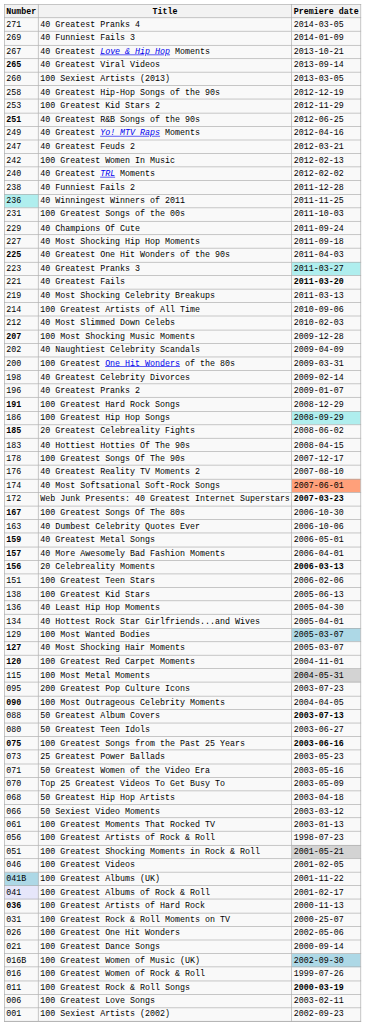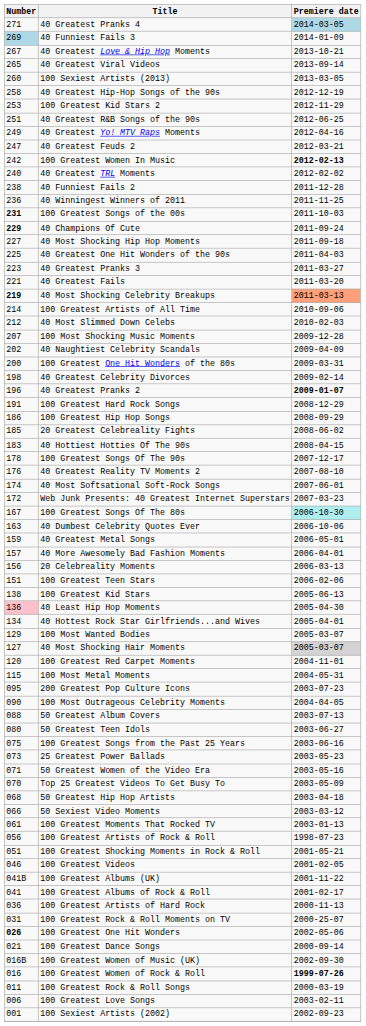(319, 25) no background -> (319, 25) lightblue background
(14, 38) no background -> (14, 38) lightblue background
(14, 65) bold -> (14, 65) normal
(14, 120) bold -> (14, 120) normal
(319, 160) normal -> (319, 160) bold
(14, 201) paleturquoise background -> (14, 201) no background
(14, 214) normal -> (14, 214) bold
(14, 228) normal -> (14, 228) bold
(14, 255) bold -> (14, 255) normal
(319, 269) paleturquoise background -> (319, 269) no background
(319, 282) bold -> (319, 282) normal
(14, 296) normal -> (14, 296) bold
(319, 296) no background -> (319, 296) lightsalmon background
(14, 337) bold -> (14, 337) normal
(319, 391) normal -> (319, 391) bold
(14, 404) bold -> (14, 404) normal
(319, 418) paleturquoise background -> (319, 418) no background
(14, 431) bold -> (14, 431) normal
(319, 486) lightsalmon background -> (319, 486) no background
(319, 499) bold -> (319, 499) normal
(14, 513) bold -> (14, 513) normal
(319, 513) no background -> (319, 513) paleturquoise background
(14, 540) bold -> (14, 540) normal
(14, 553) bold -> (14, 554) normal
(14, 567) bold -> (14, 567) normal
(319, 567) bold -> (319, 567) normal
(14, 608) no background -> (14, 608) pink background
(319, 635) lightblue background -> (319, 635) no background
(14, 648) bold -> (14, 648) normal
(319, 648) no background -> (319, 648) lightgrey background
(14, 662) bold -> (14, 662) normal
(319, 676) lightgrey background -> (319, 676) no background
(14, 703) bold -> (14, 703) normal
(319, 716) bold -> (319, 716) normal
(14, 743) bold -> (14, 743) normal
(319, 743) bold -> (319, 743) normal
(319, 852) lightgrey background -> (319, 852) no background
(16, 879) lightblue background -> (16, 879) no background
(14, 892) lavender background -> (14, 892) no background
(14, 906) bold -> (14, 906) normal
(14, 933) normal -> (14, 933) bold
(319, 960) lightblue background -> (319, 960) no background
(319, 974) normal -> (319, 974) bold
(319, 987) bold -> (319, 987) normal
